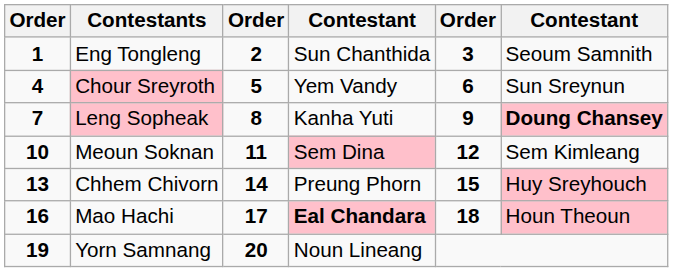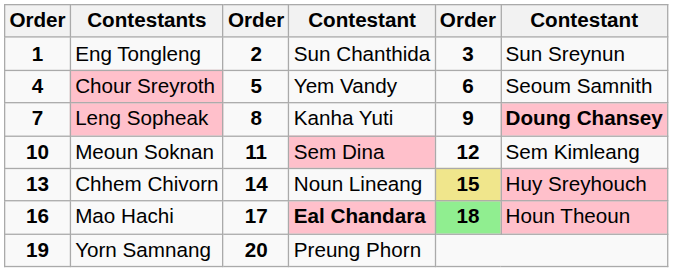(579, 53) Seoum Samnith -> (565, 53) Sun Sreynun
(565, 86) Sun Sreynun -> (579, 86) Seoum Samnith
(357, 184) Preung Phorn -> (358, 184) Noun Lineang
(468, 184) no background -> (468, 184) khaki background
(468, 217) no background -> (468, 217) lightgreen background
(358, 250) Noun Lineang -> (357, 250) Preung Phorn
